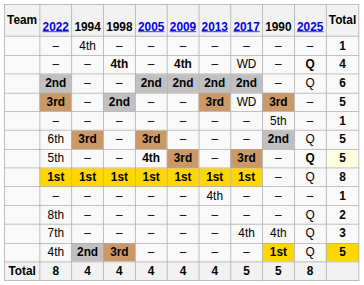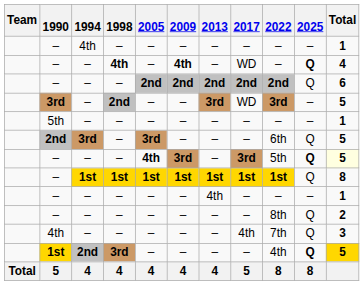columns swapped: (278, 27) <-> (56, 27)
(310, 252) normal -> (310, 252) bold
